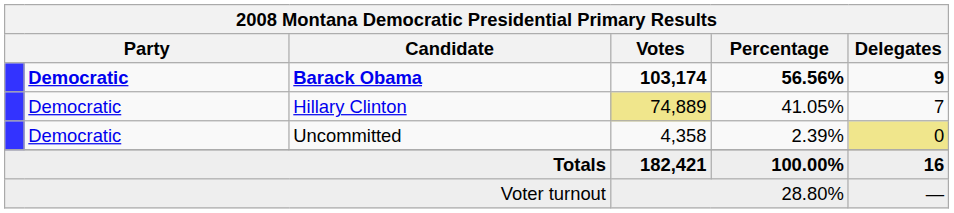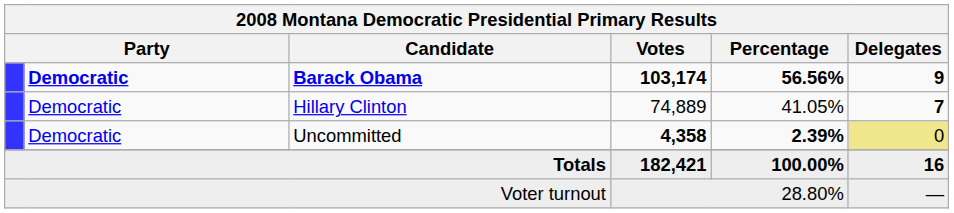(678, 107) khaki background -> (678, 107) no background
(939, 107) normal -> (939, 107) bold
(683, 136) normal -> (683, 136) bold
(818, 136) normal -> (818, 136) bold
